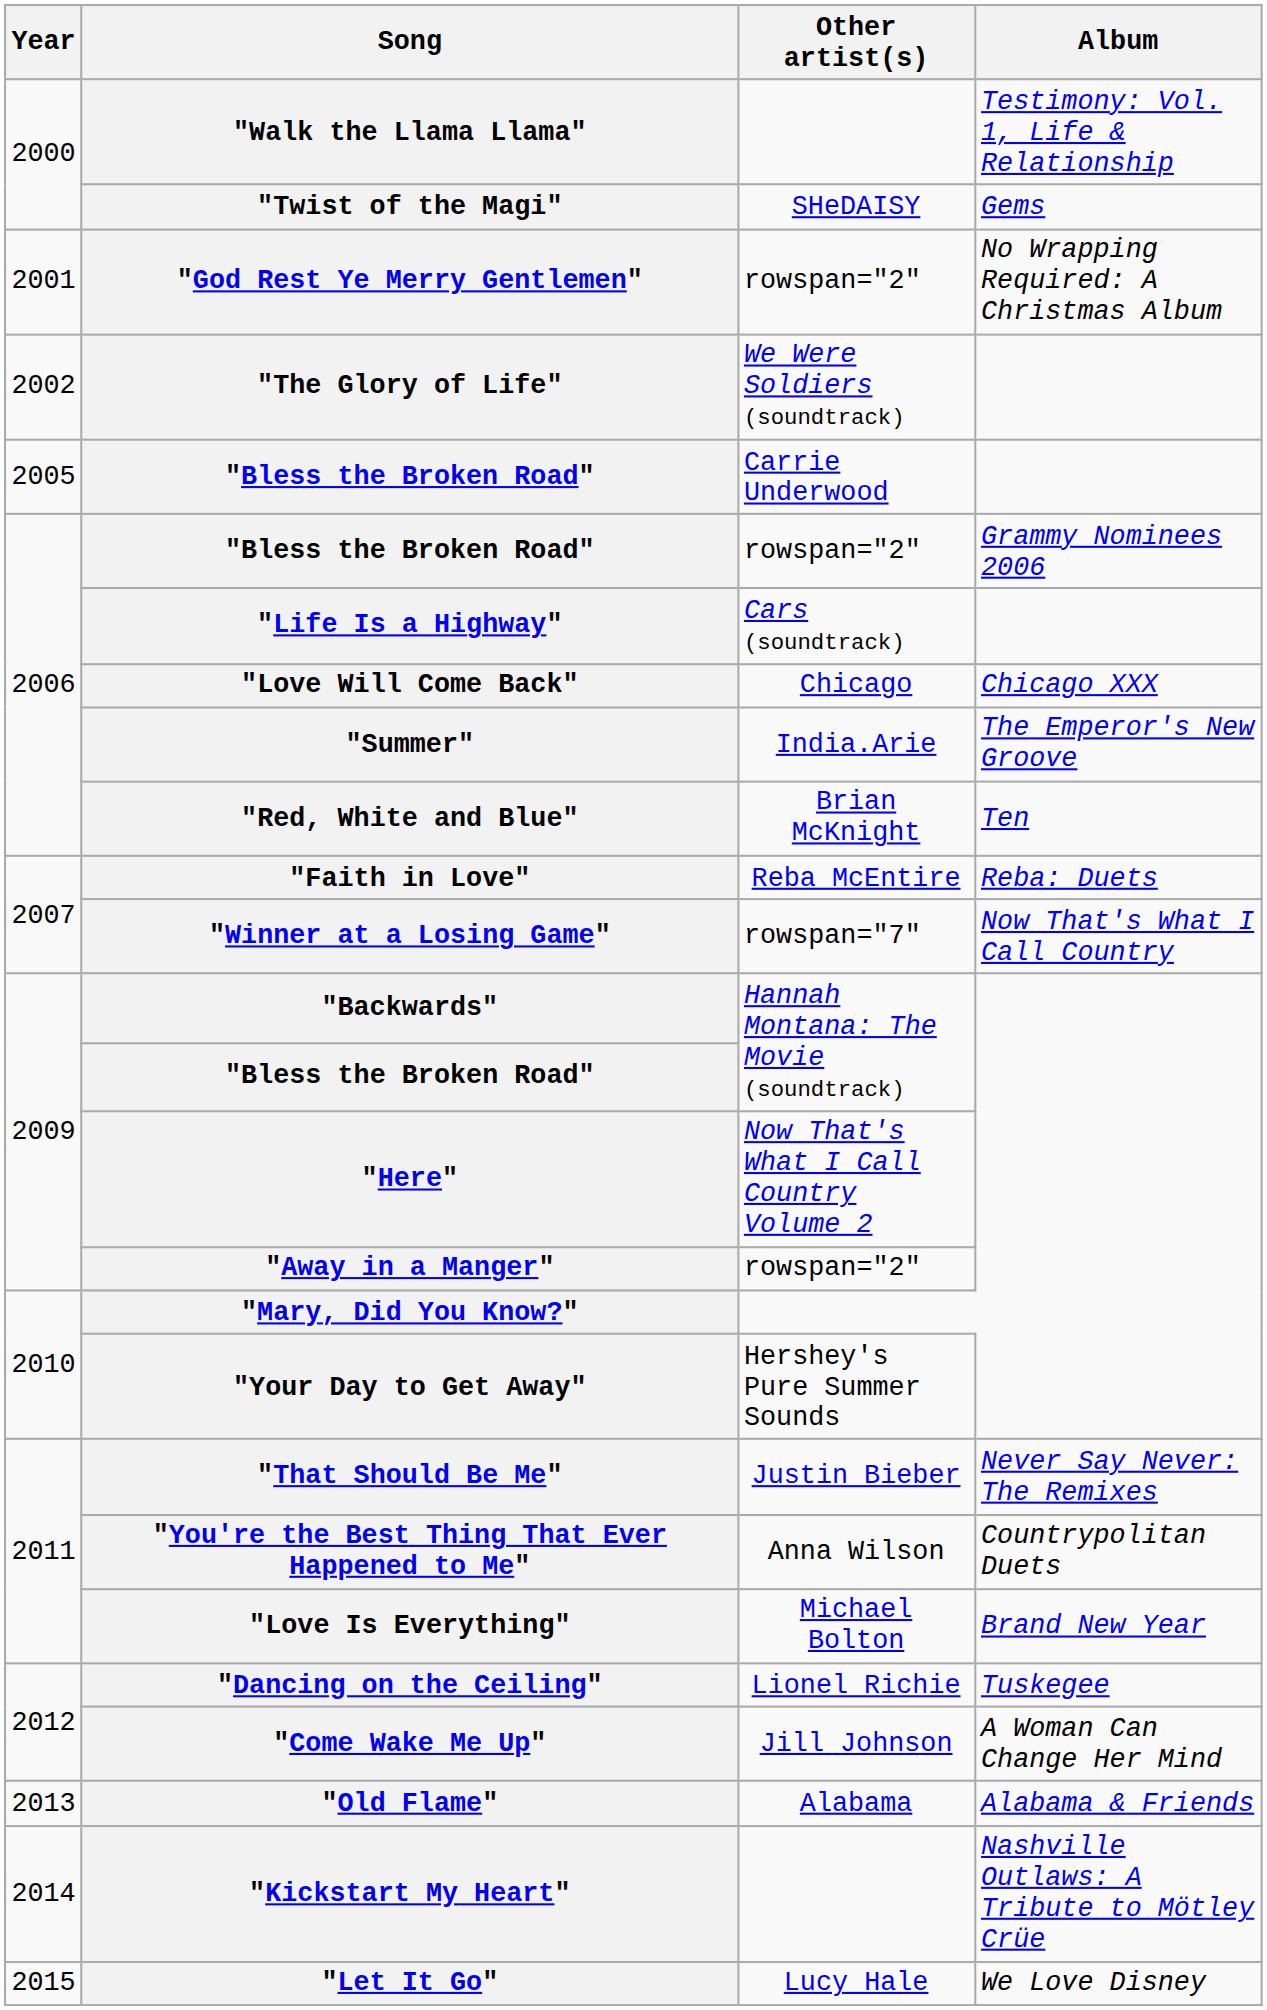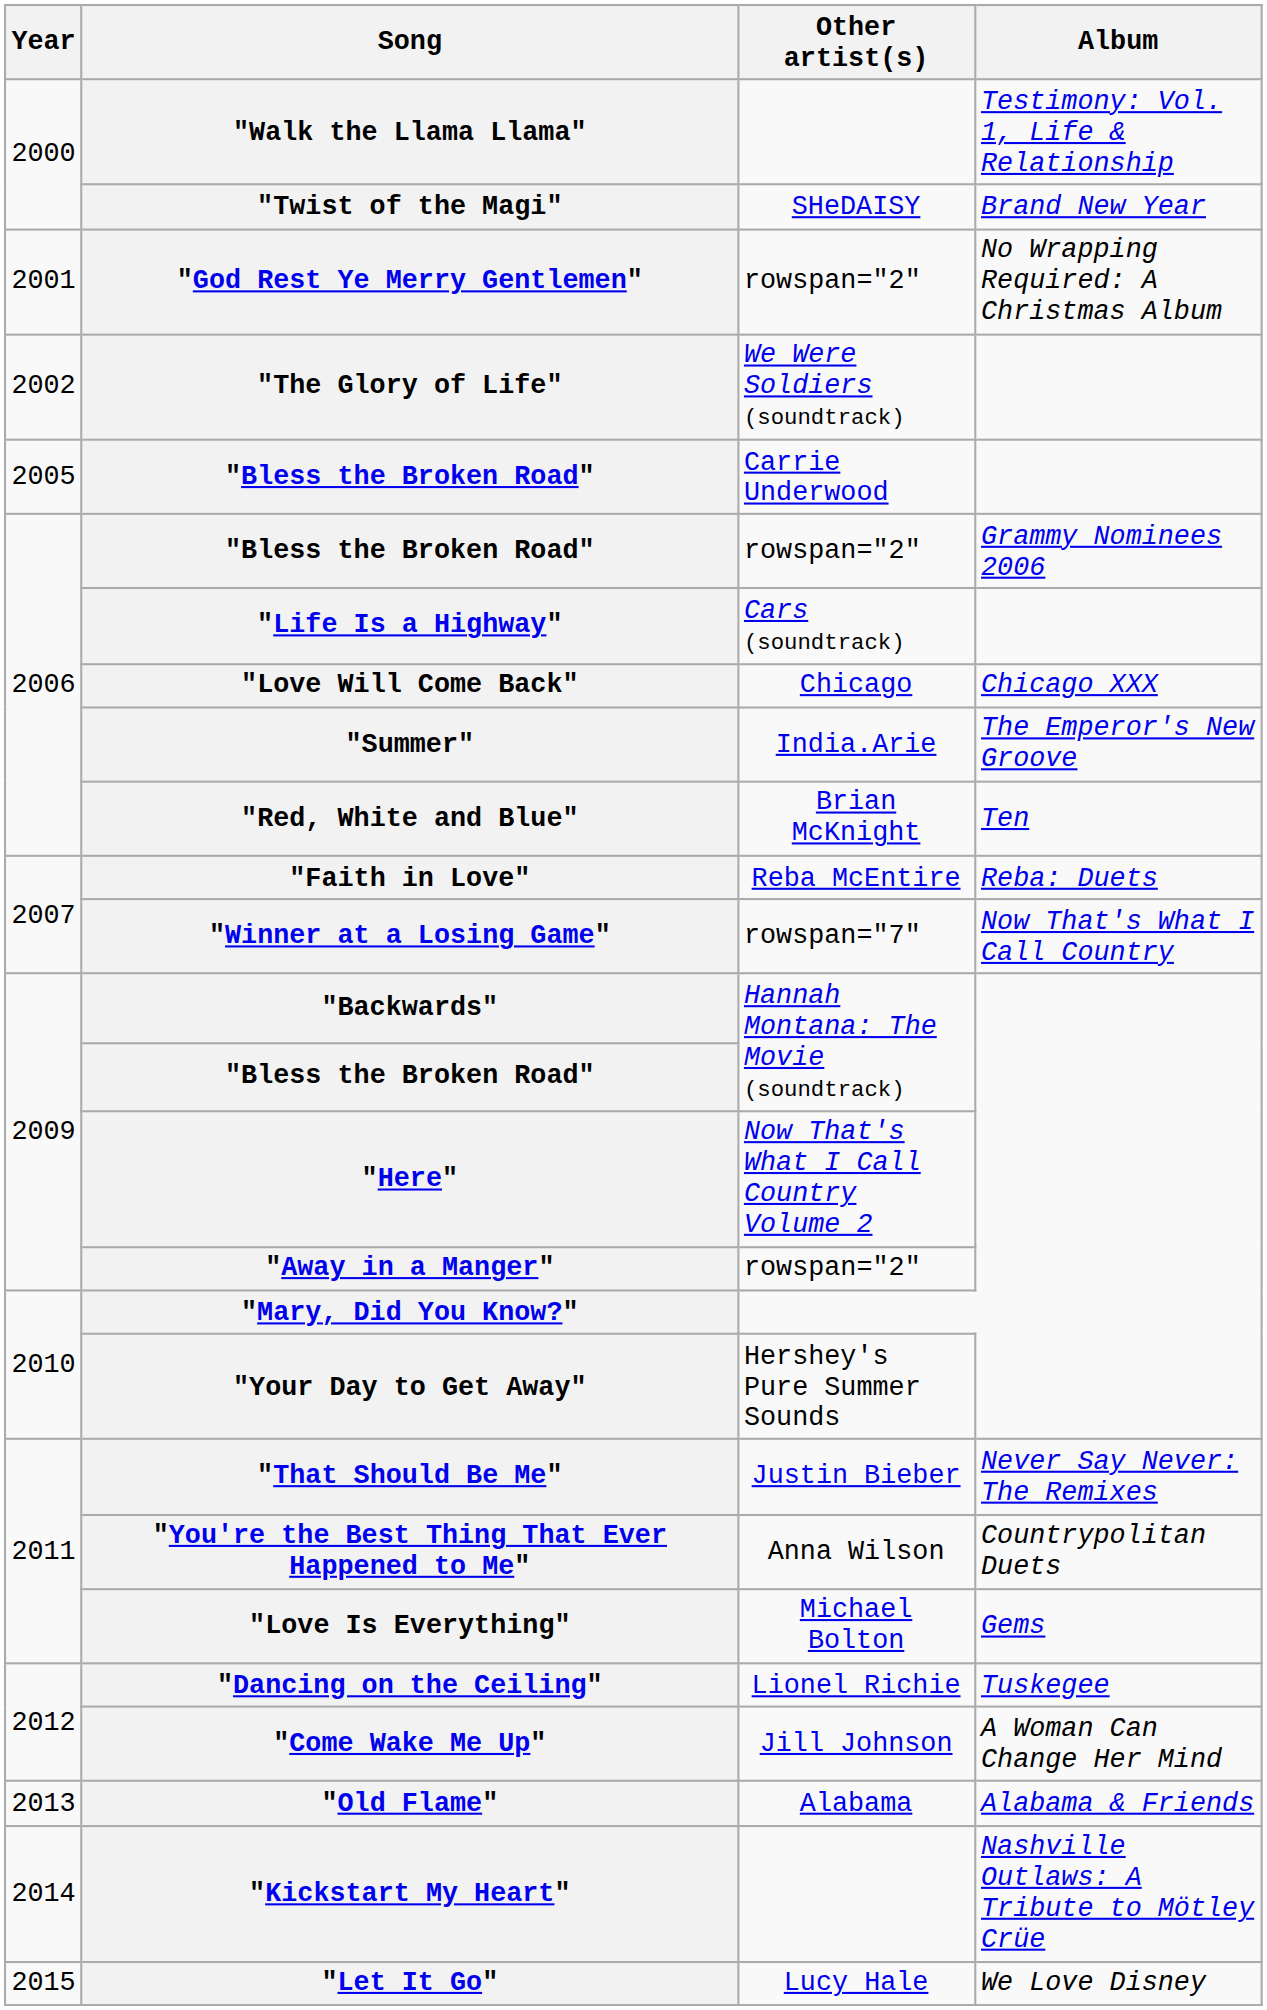(1013, 207) Gems -> (1094, 207) Brand New Year
(1094, 1626) Brand New Year -> (1013, 1626) Gems
